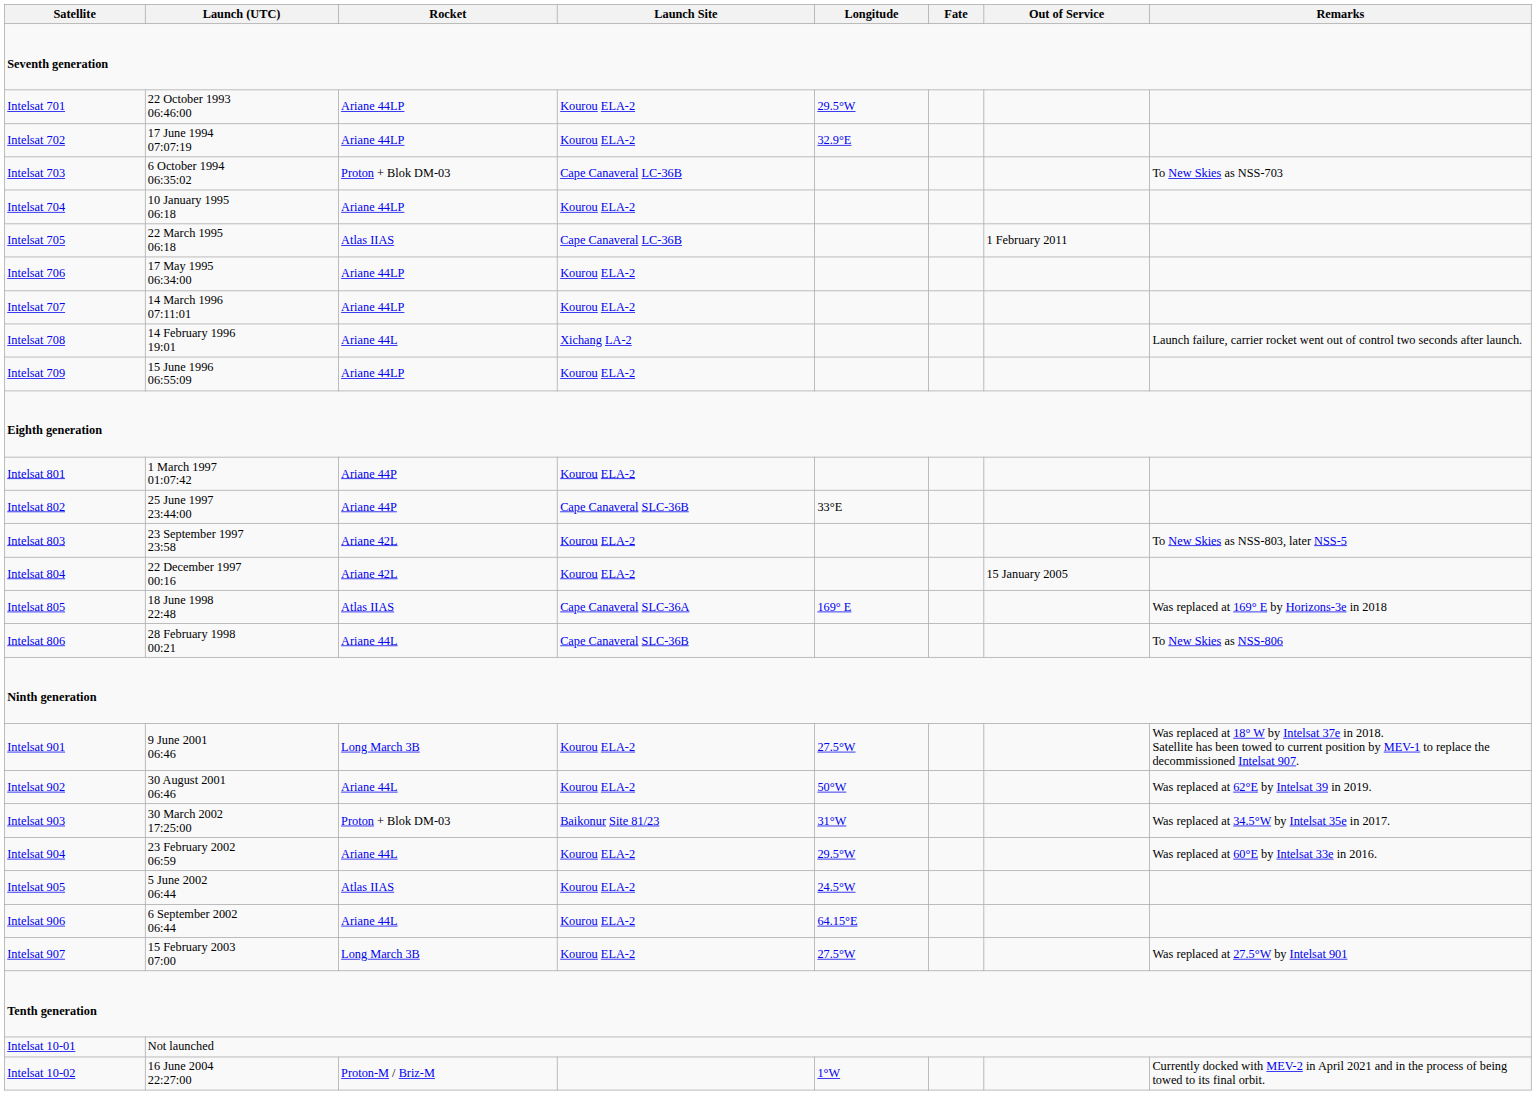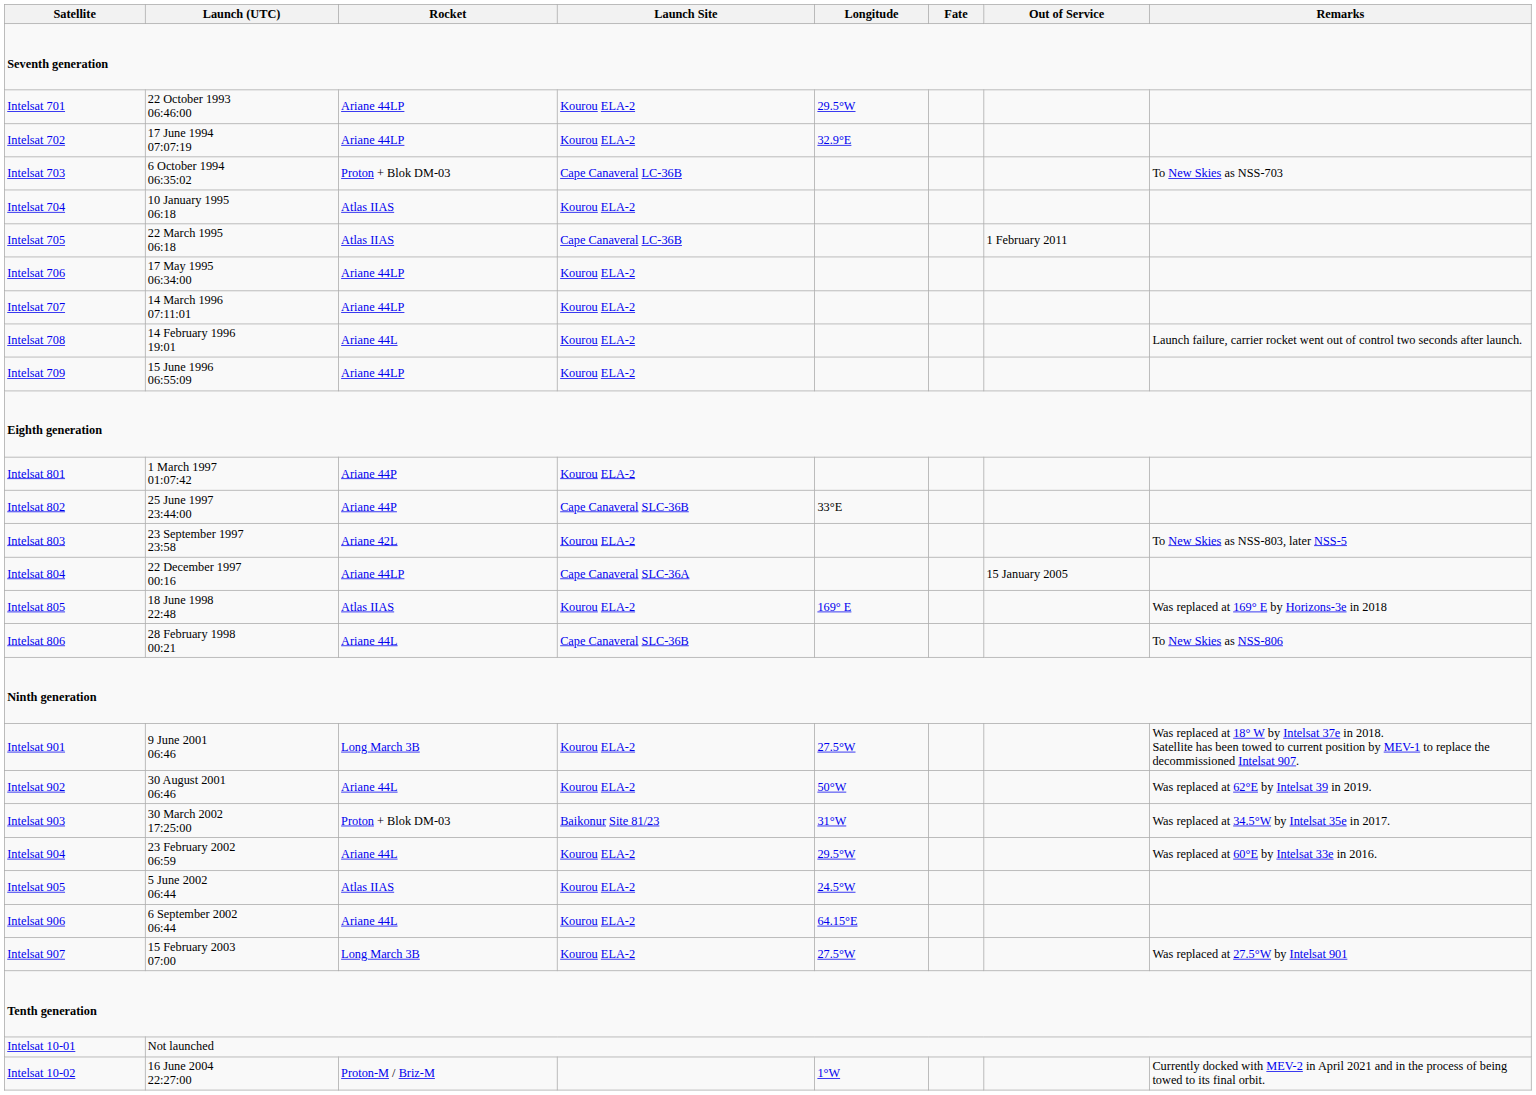(373, 207) Ariane 44LP -> (368, 207) Atlas IIAS
(596, 340) Xichang LA-2 -> (598, 340) Kourou ELA-2
(369, 573) Ariane 42L -> (373, 573) Ariane 44LP
(598, 573) Kourou ELA-2 -> (625, 573) Cape Canaveral SLC-36A
(625, 607) Cape Canaveral SLC-36A -> (598, 607) Kourou ELA-2
